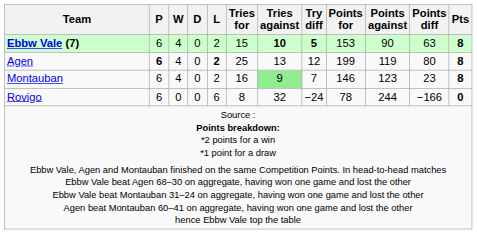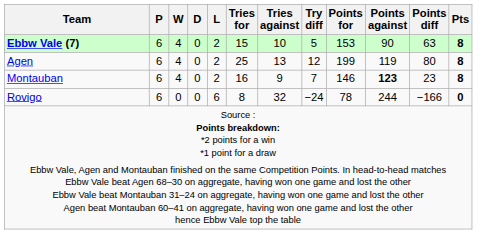(280, 43) bold -> (280, 43) normal
(314, 43) bold -> (314, 43) normal
(159, 61) bold -> (159, 61) normal
(217, 61) bold -> (217, 61) normal
(280, 79) lightgreen background -> (280, 79) no background
(388, 79) normal -> (388, 79) bold
